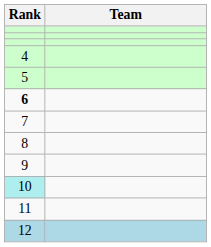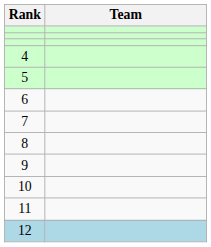(25, 99) bold -> (25, 99) normal
(25, 187) paleturquoise background -> (25, 187) no background
